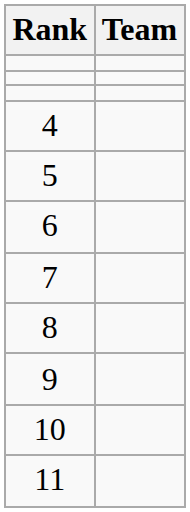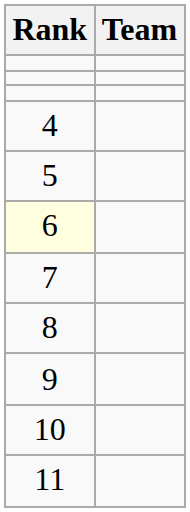(50, 226) no background -> (50, 226) lightyellow background
